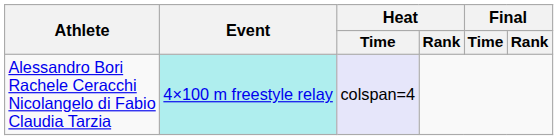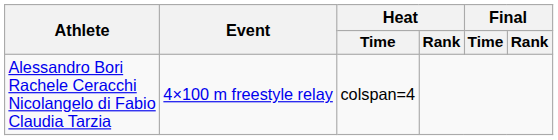(248, 95) paleturquoise background -> (248, 95) no background
(378, 95) lavender background -> (378, 95) no background
